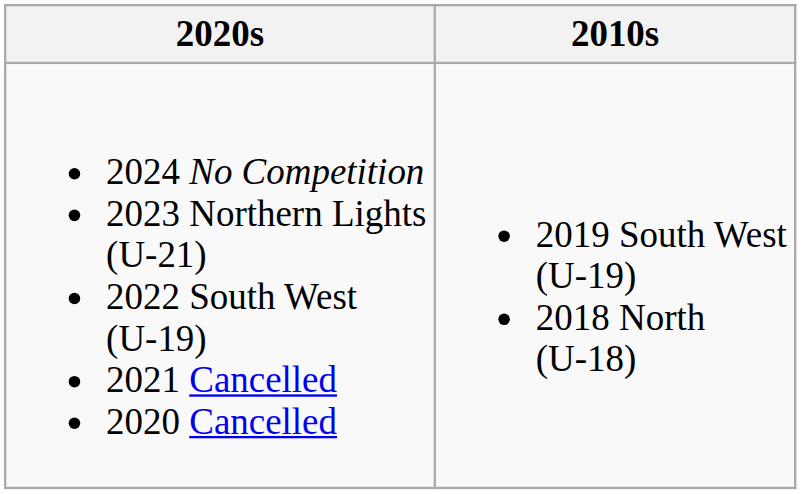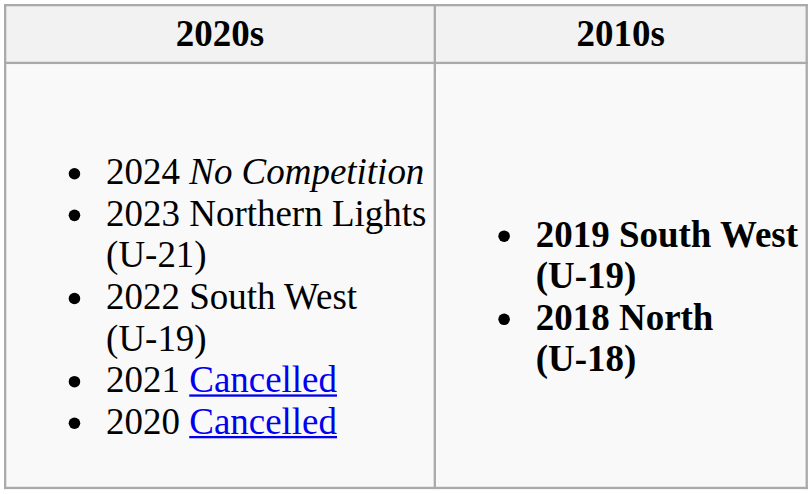(615, 296) normal -> (621, 296) bold
